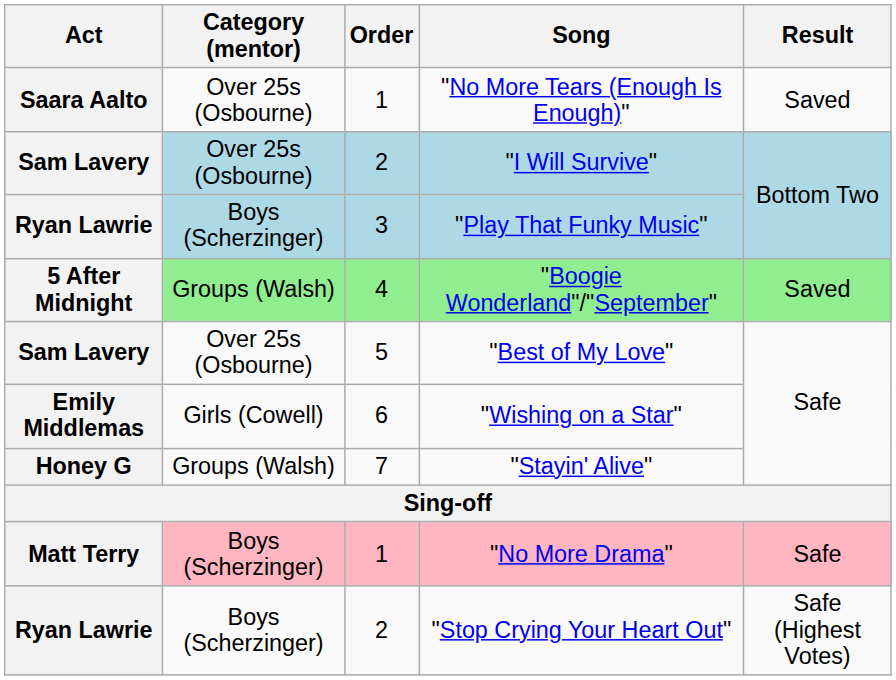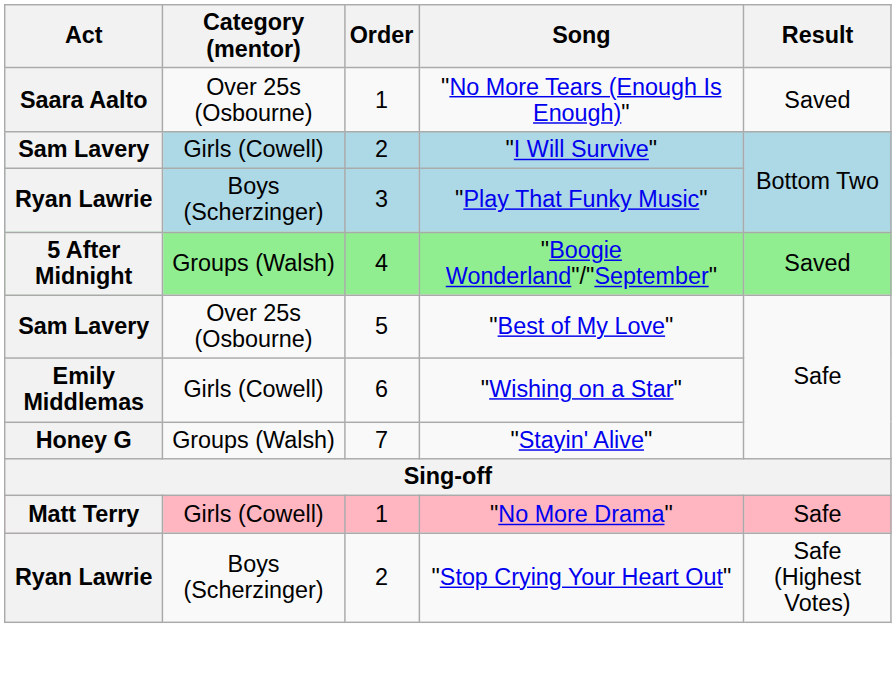(254, 162) Over 25s (Osbourne) -> (254, 149) Girls (Cowell)
(254, 553) Boys (Scherzinger) -> (254, 514) Girls (Cowell)
